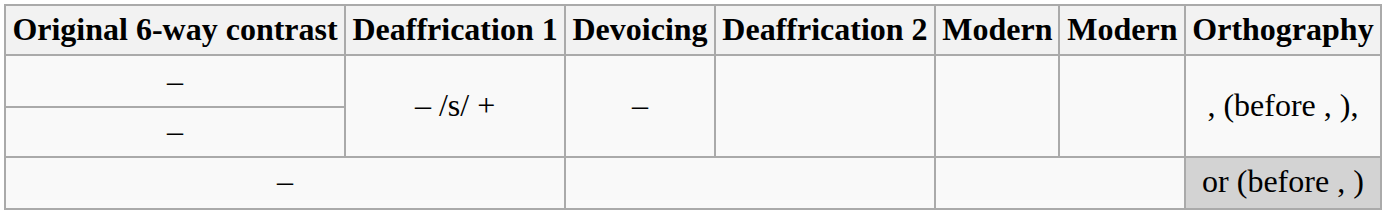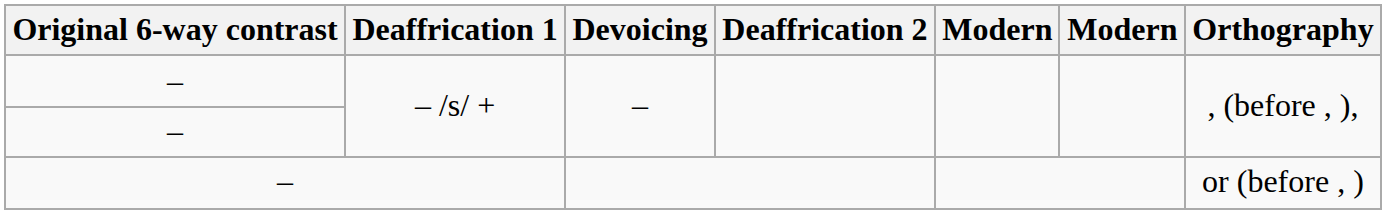(1283, 182) lightgrey background -> (1283, 182) no background
